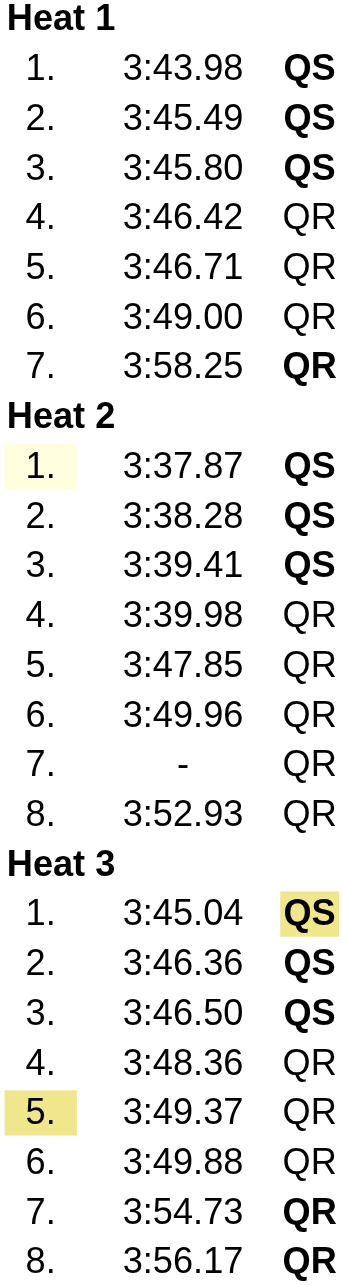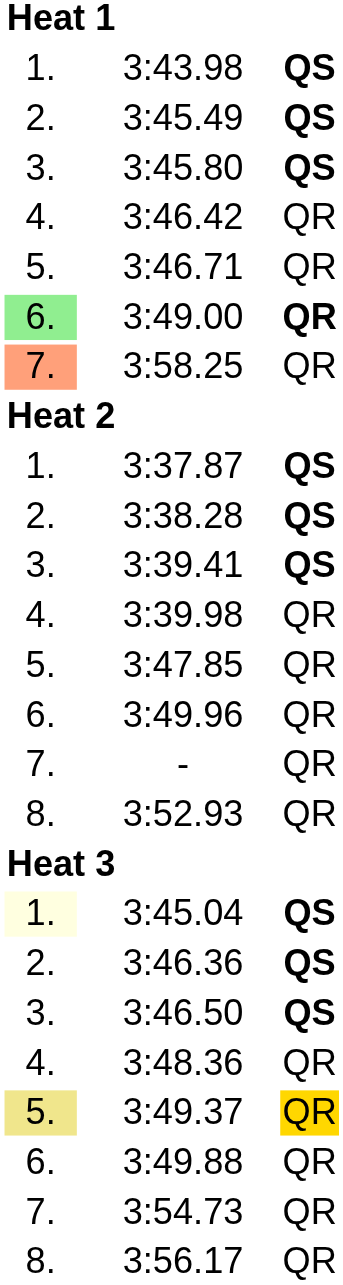(41, 316) no background -> (41, 316) lightgreen background
(310, 316) normal -> (310, 316) bold
(41, 366) no background -> (41, 366) lightsalmon background
(310, 366) bold -> (310, 366) normal
(41, 465) lightyellow background -> (41, 465) no background
(41, 913) no background -> (41, 913) lightyellow background
(310, 913) khaki background -> (310, 913) no background
(310, 1112) no background -> (310, 1112) gold background
(310, 1211) bold -> (310, 1211) normal
(310, 1261) bold -> (310, 1261) normal
